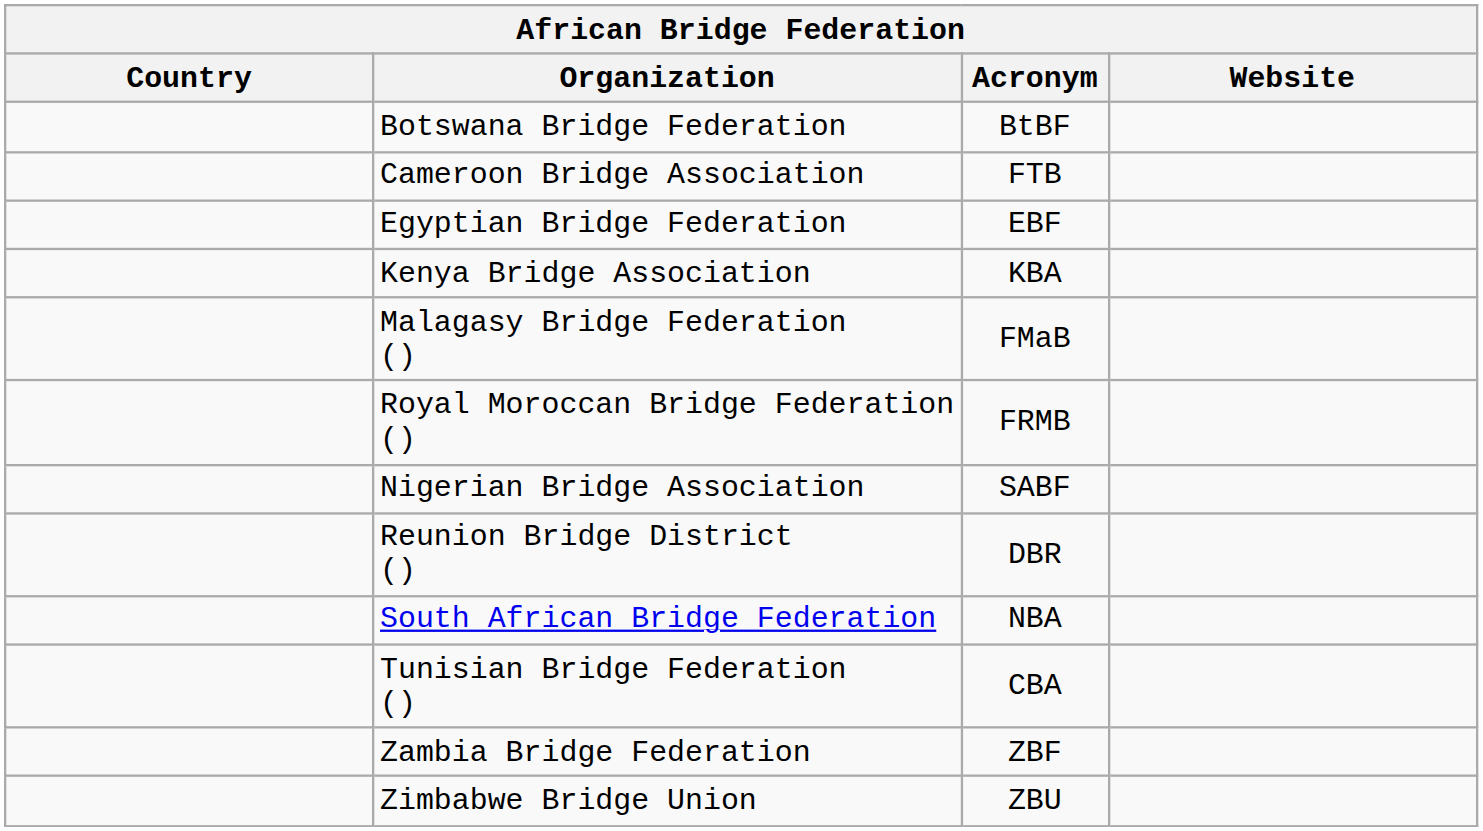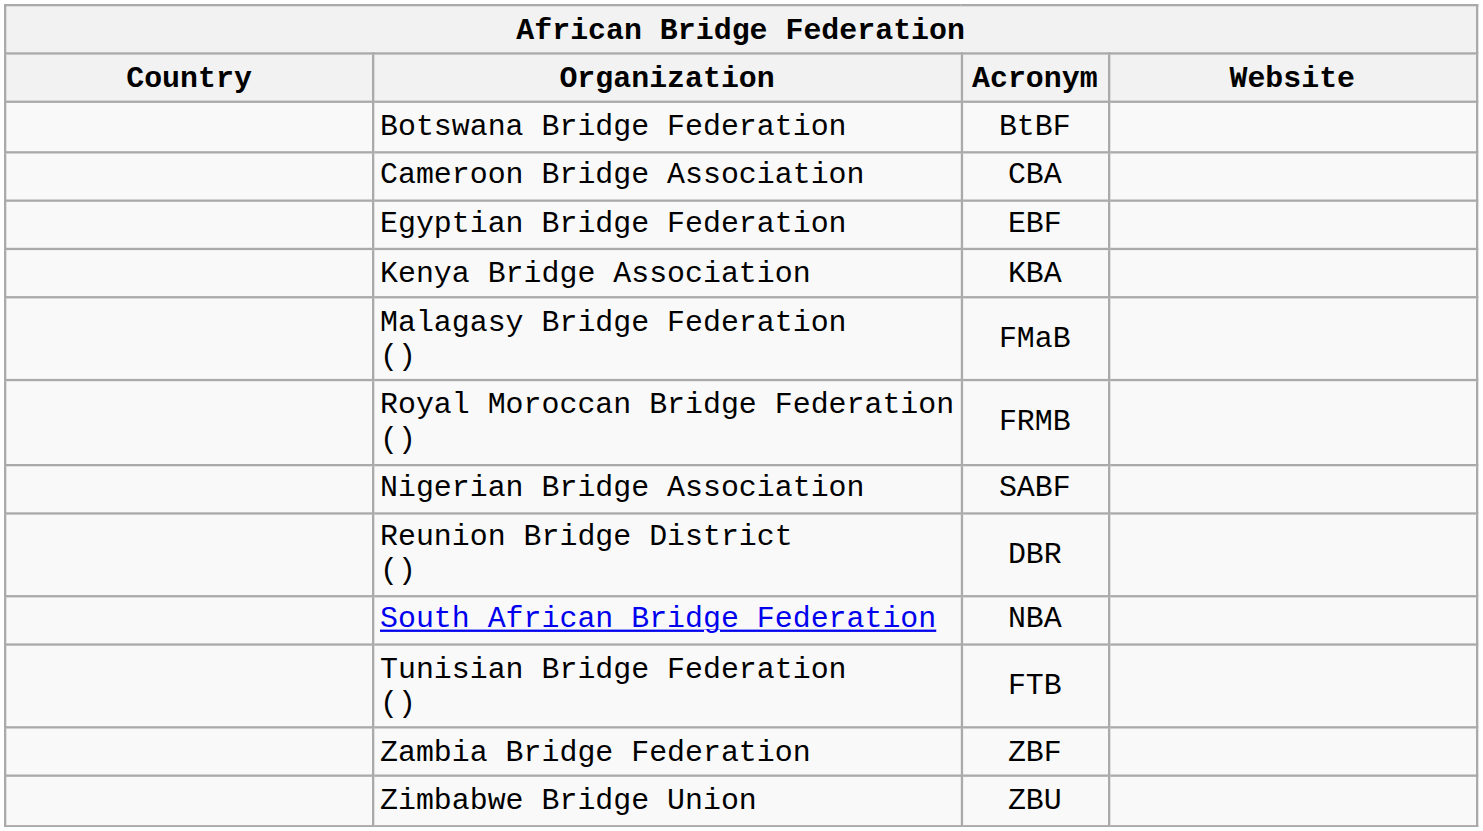(1035, 176) FTB -> (1035, 176) CBA
(1035, 686) CBA -> (1035, 686) FTB
